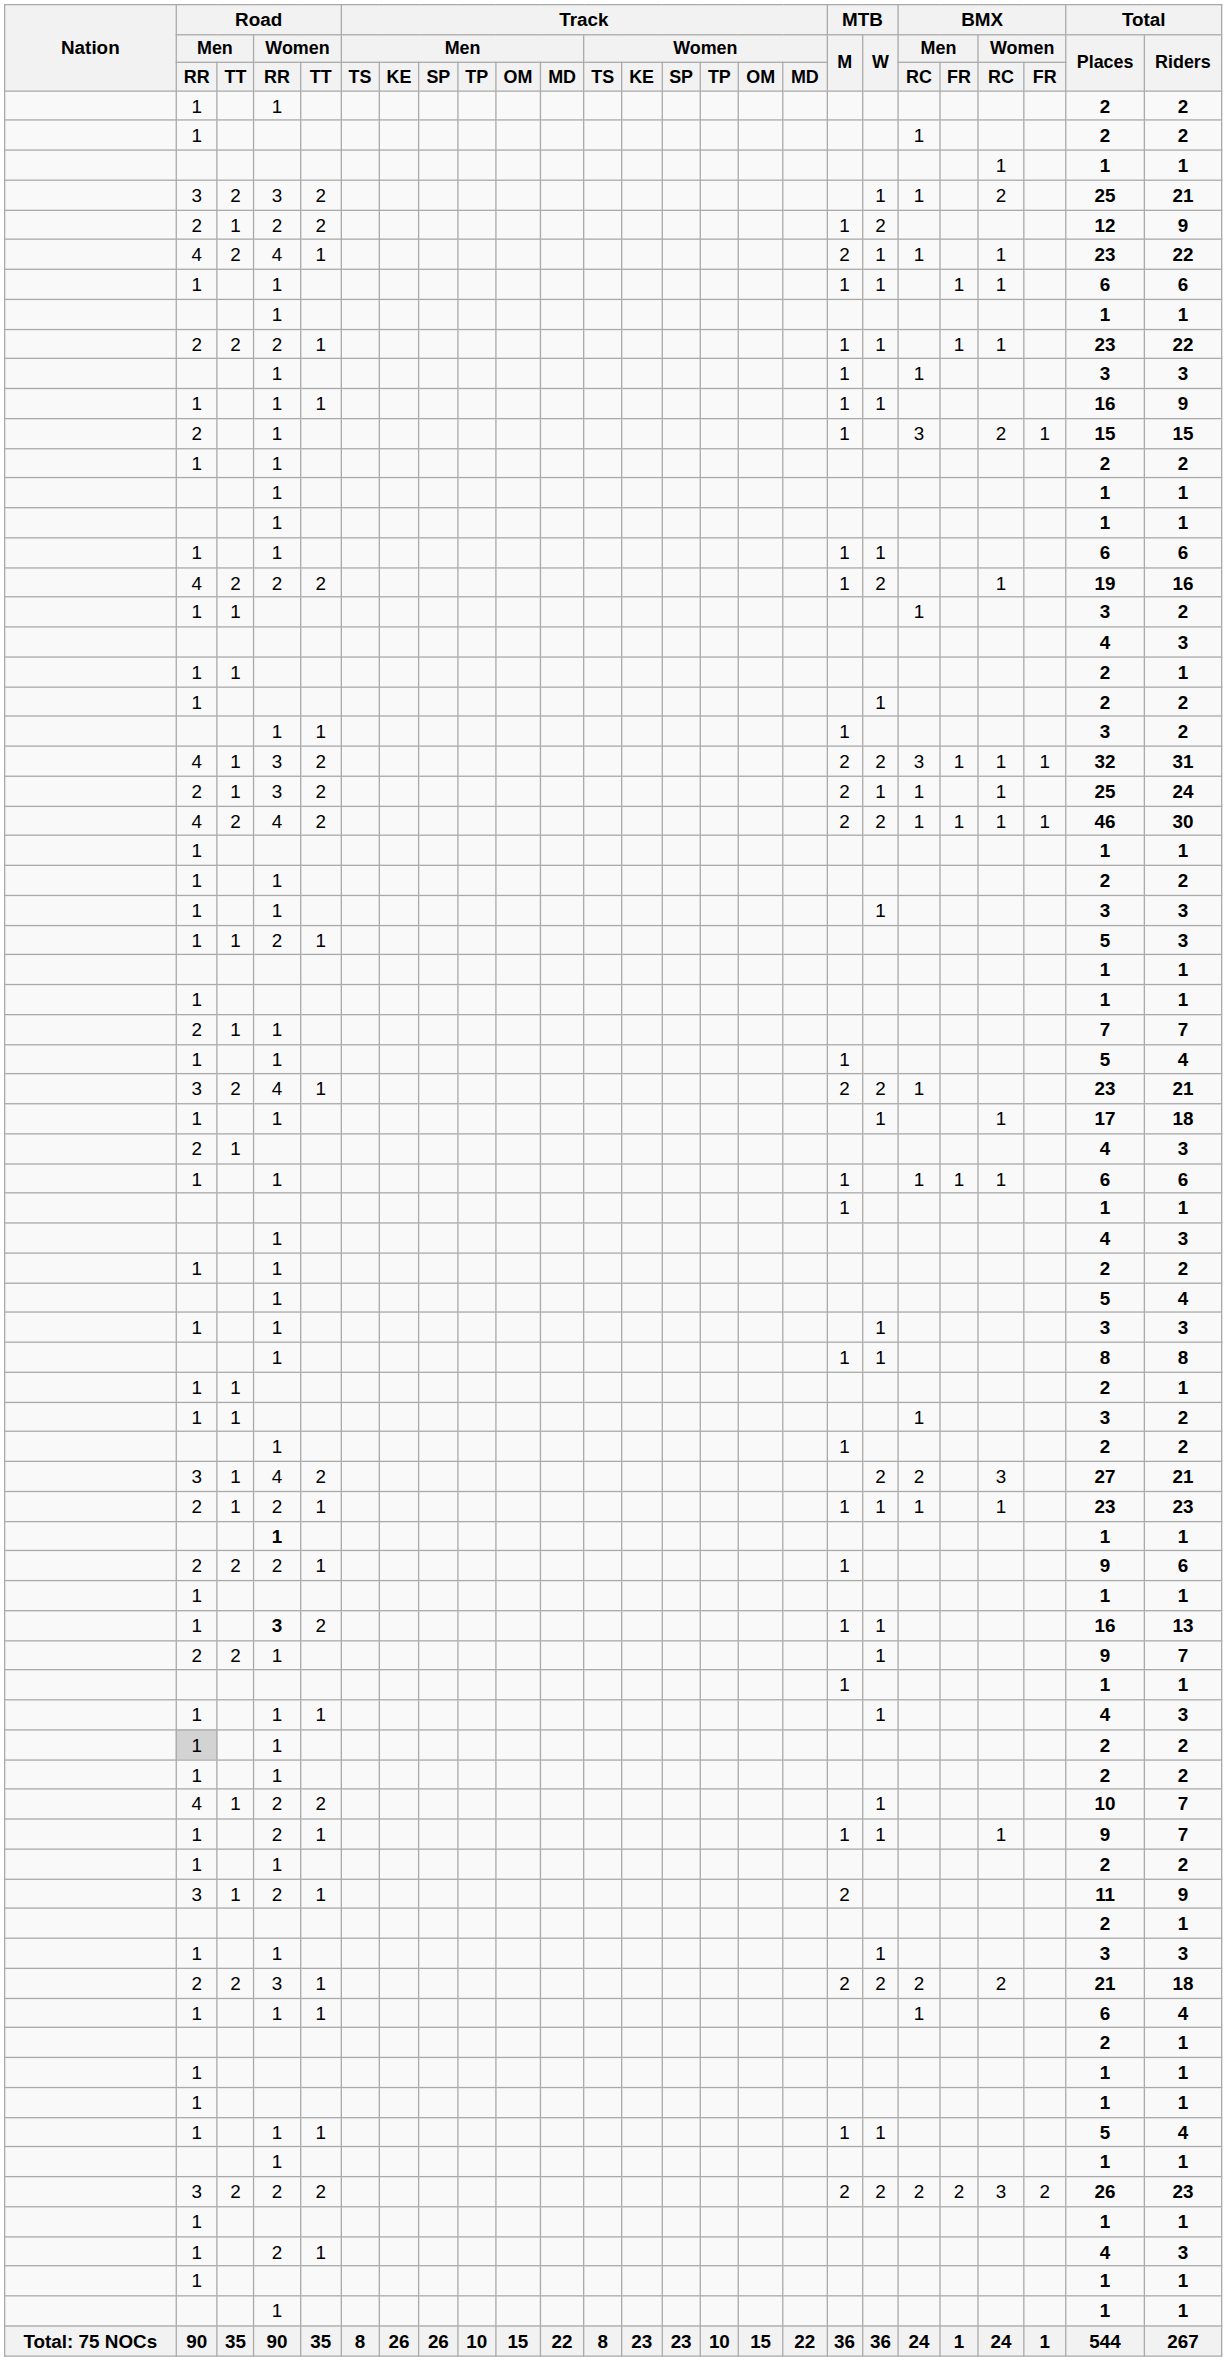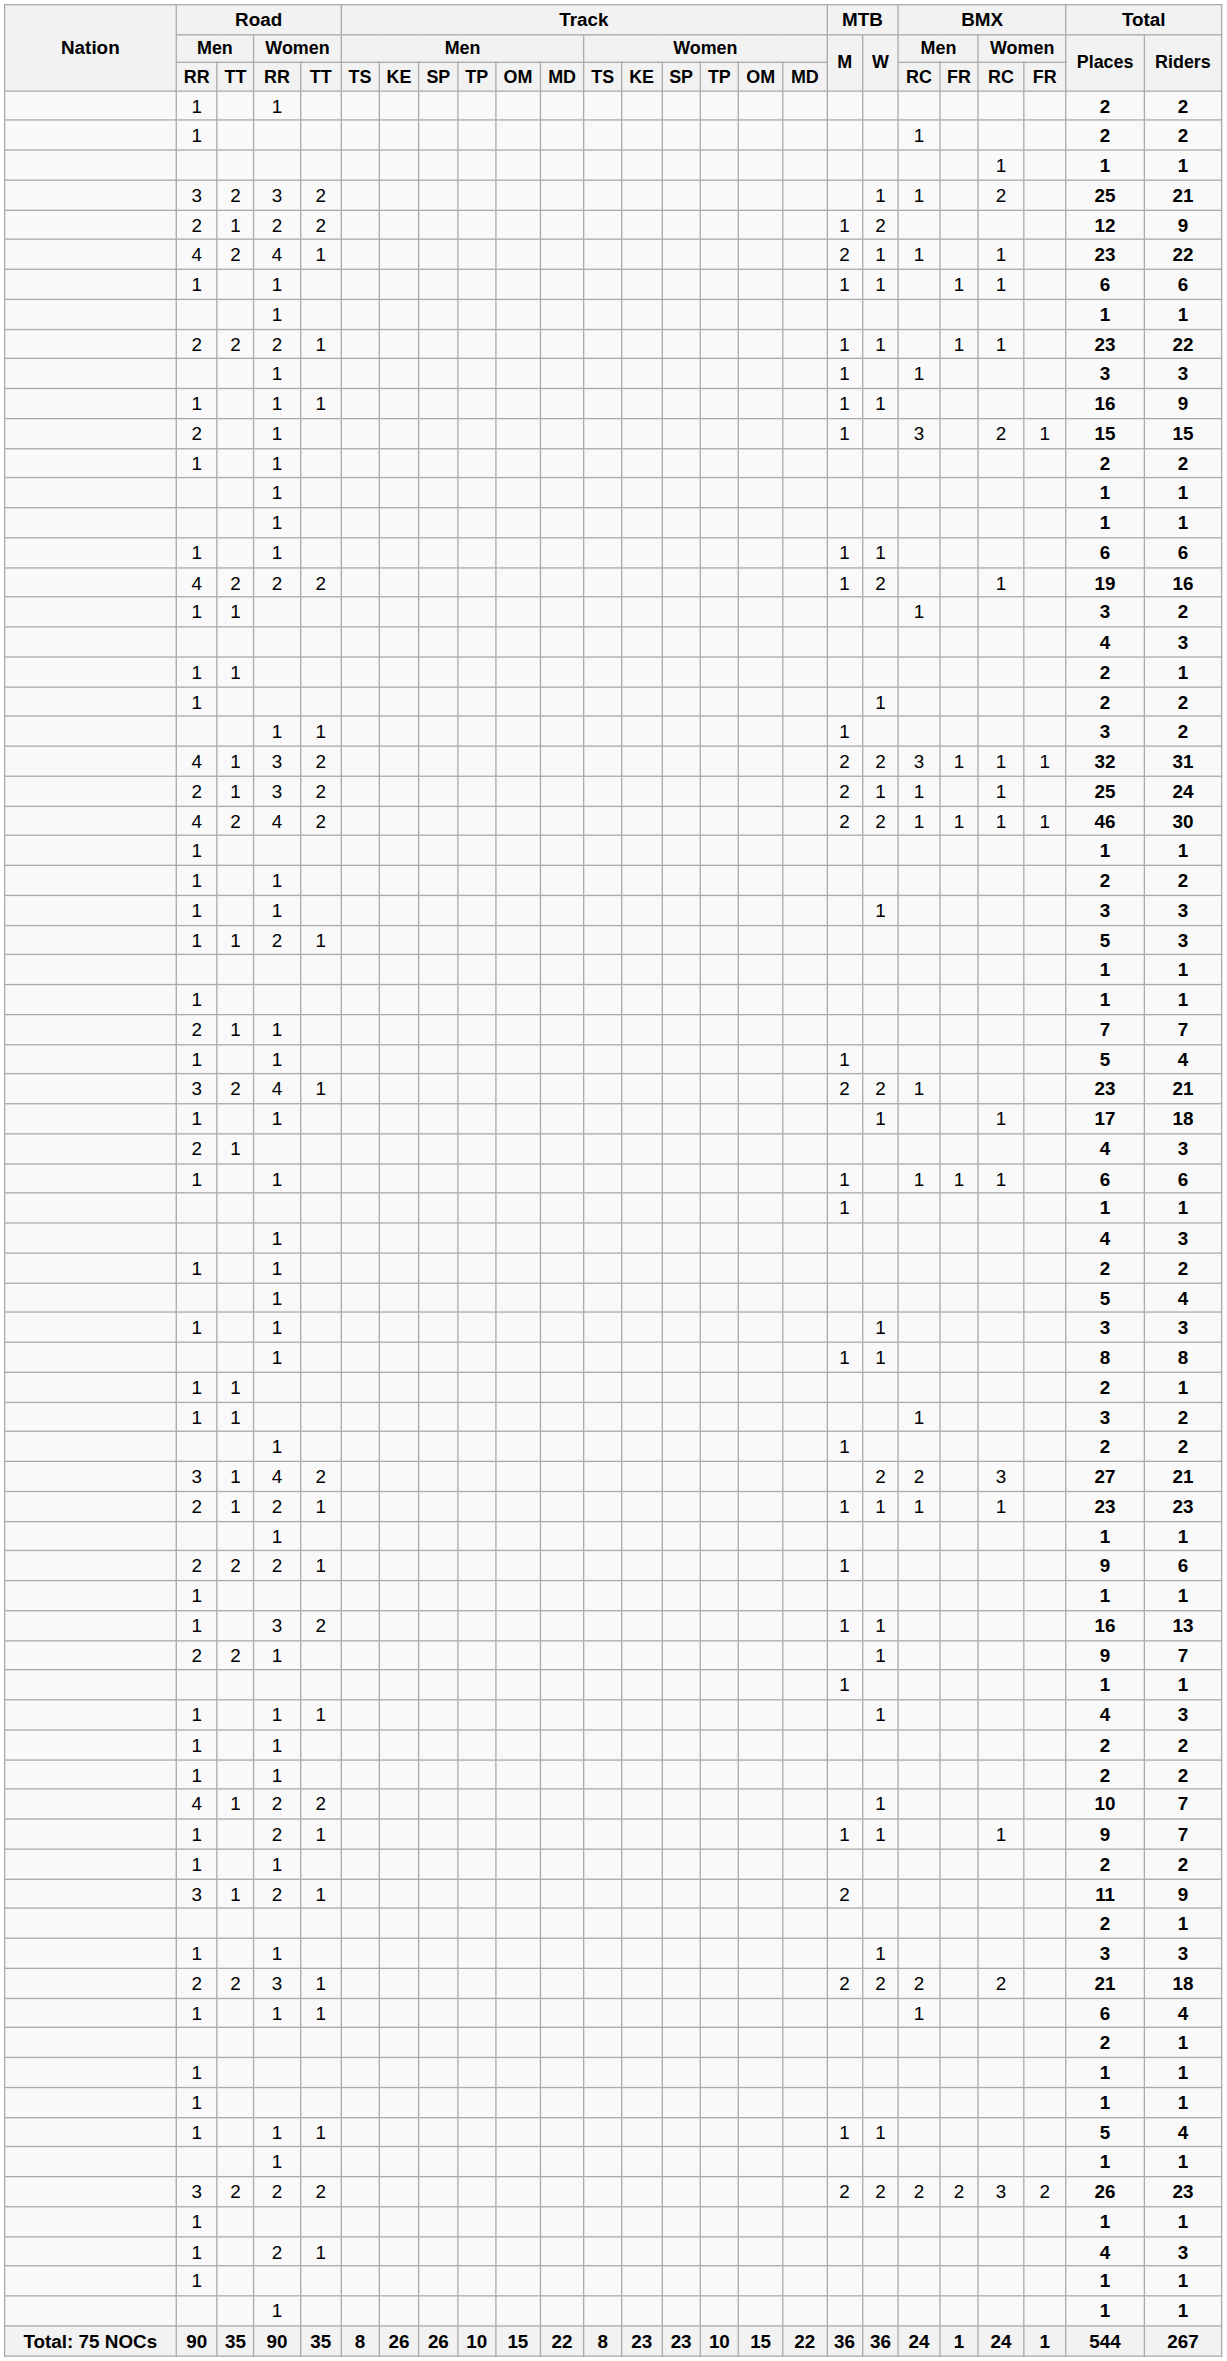(277, 1537) bold -> (277, 1537) normal
(277, 1626) bold -> (277, 1626) normal
(197, 1745) lightgrey background -> (197, 1745) no background
